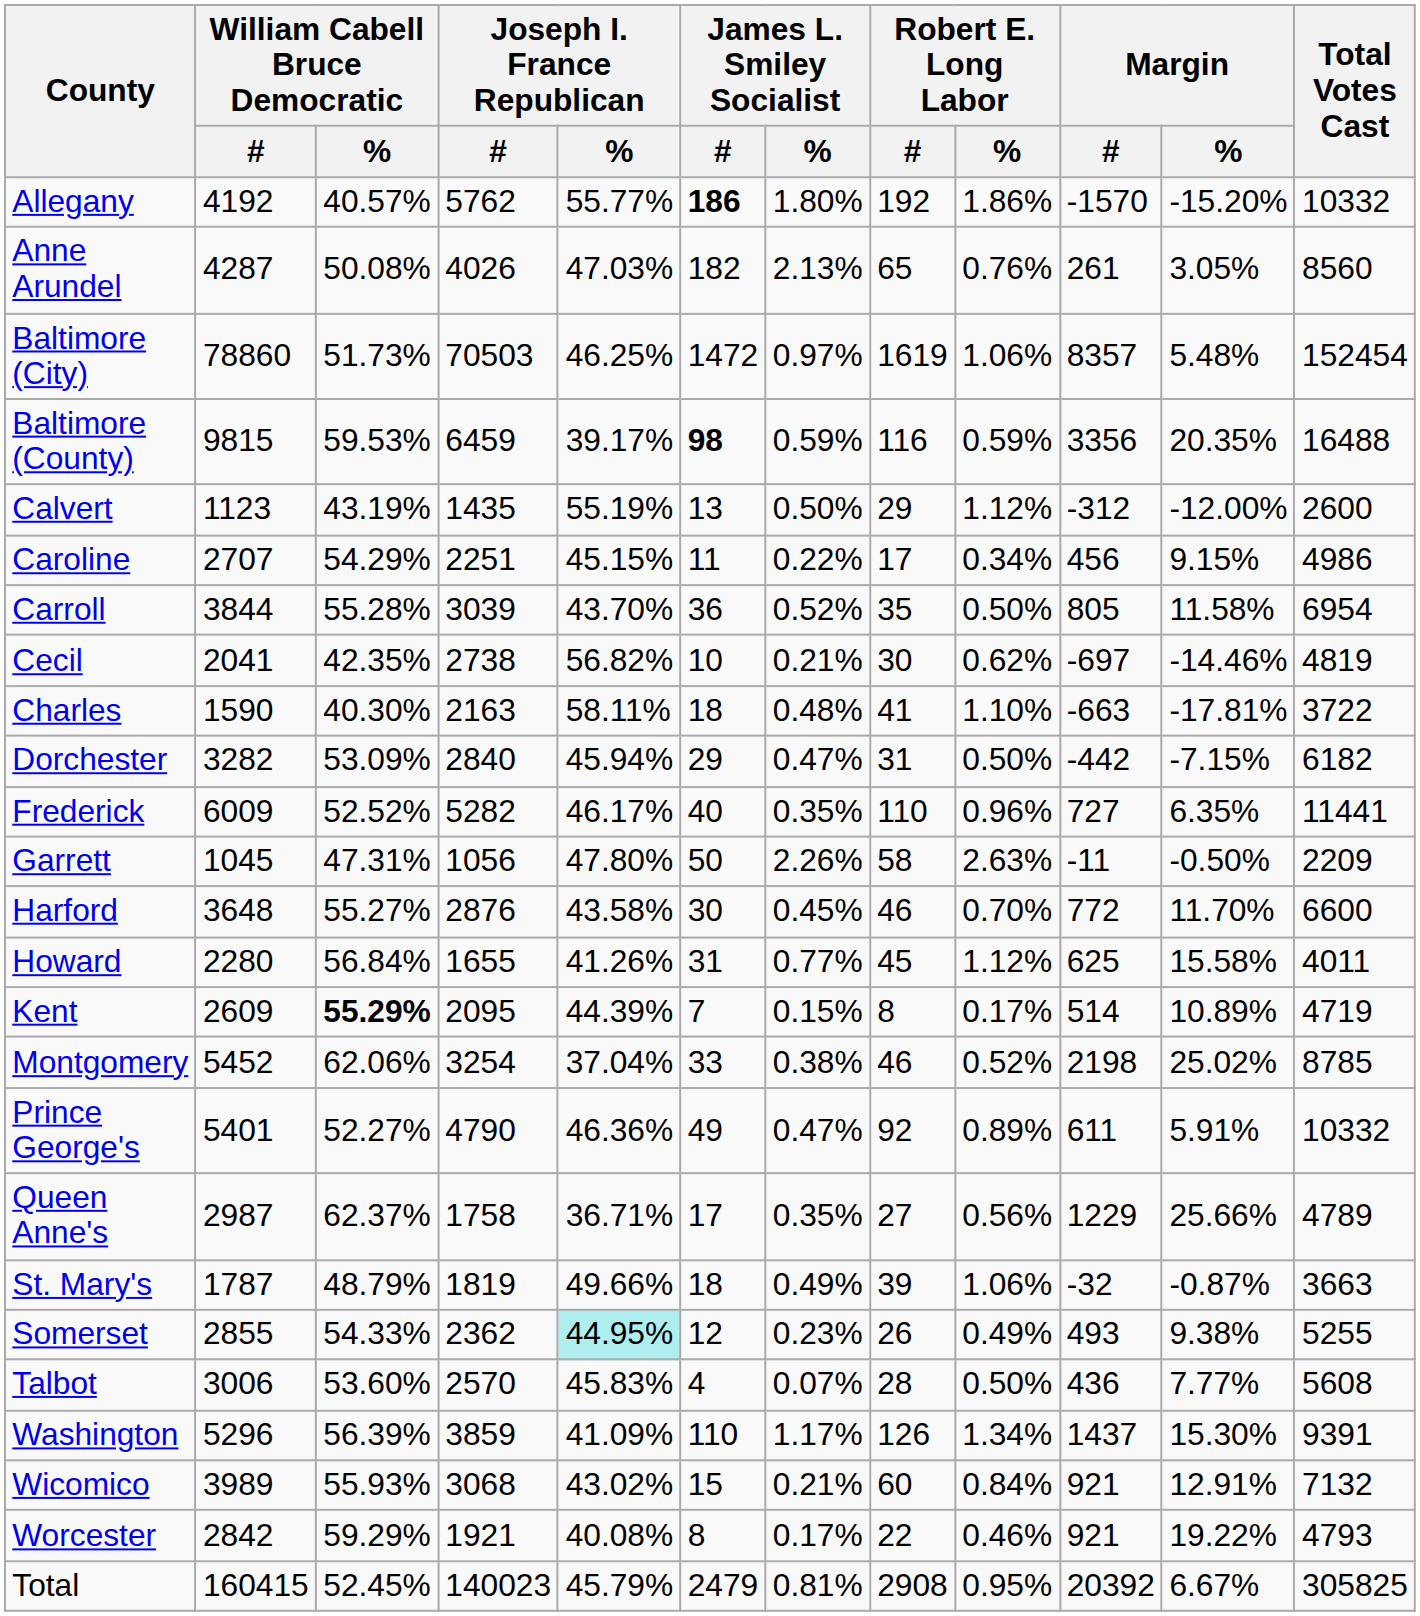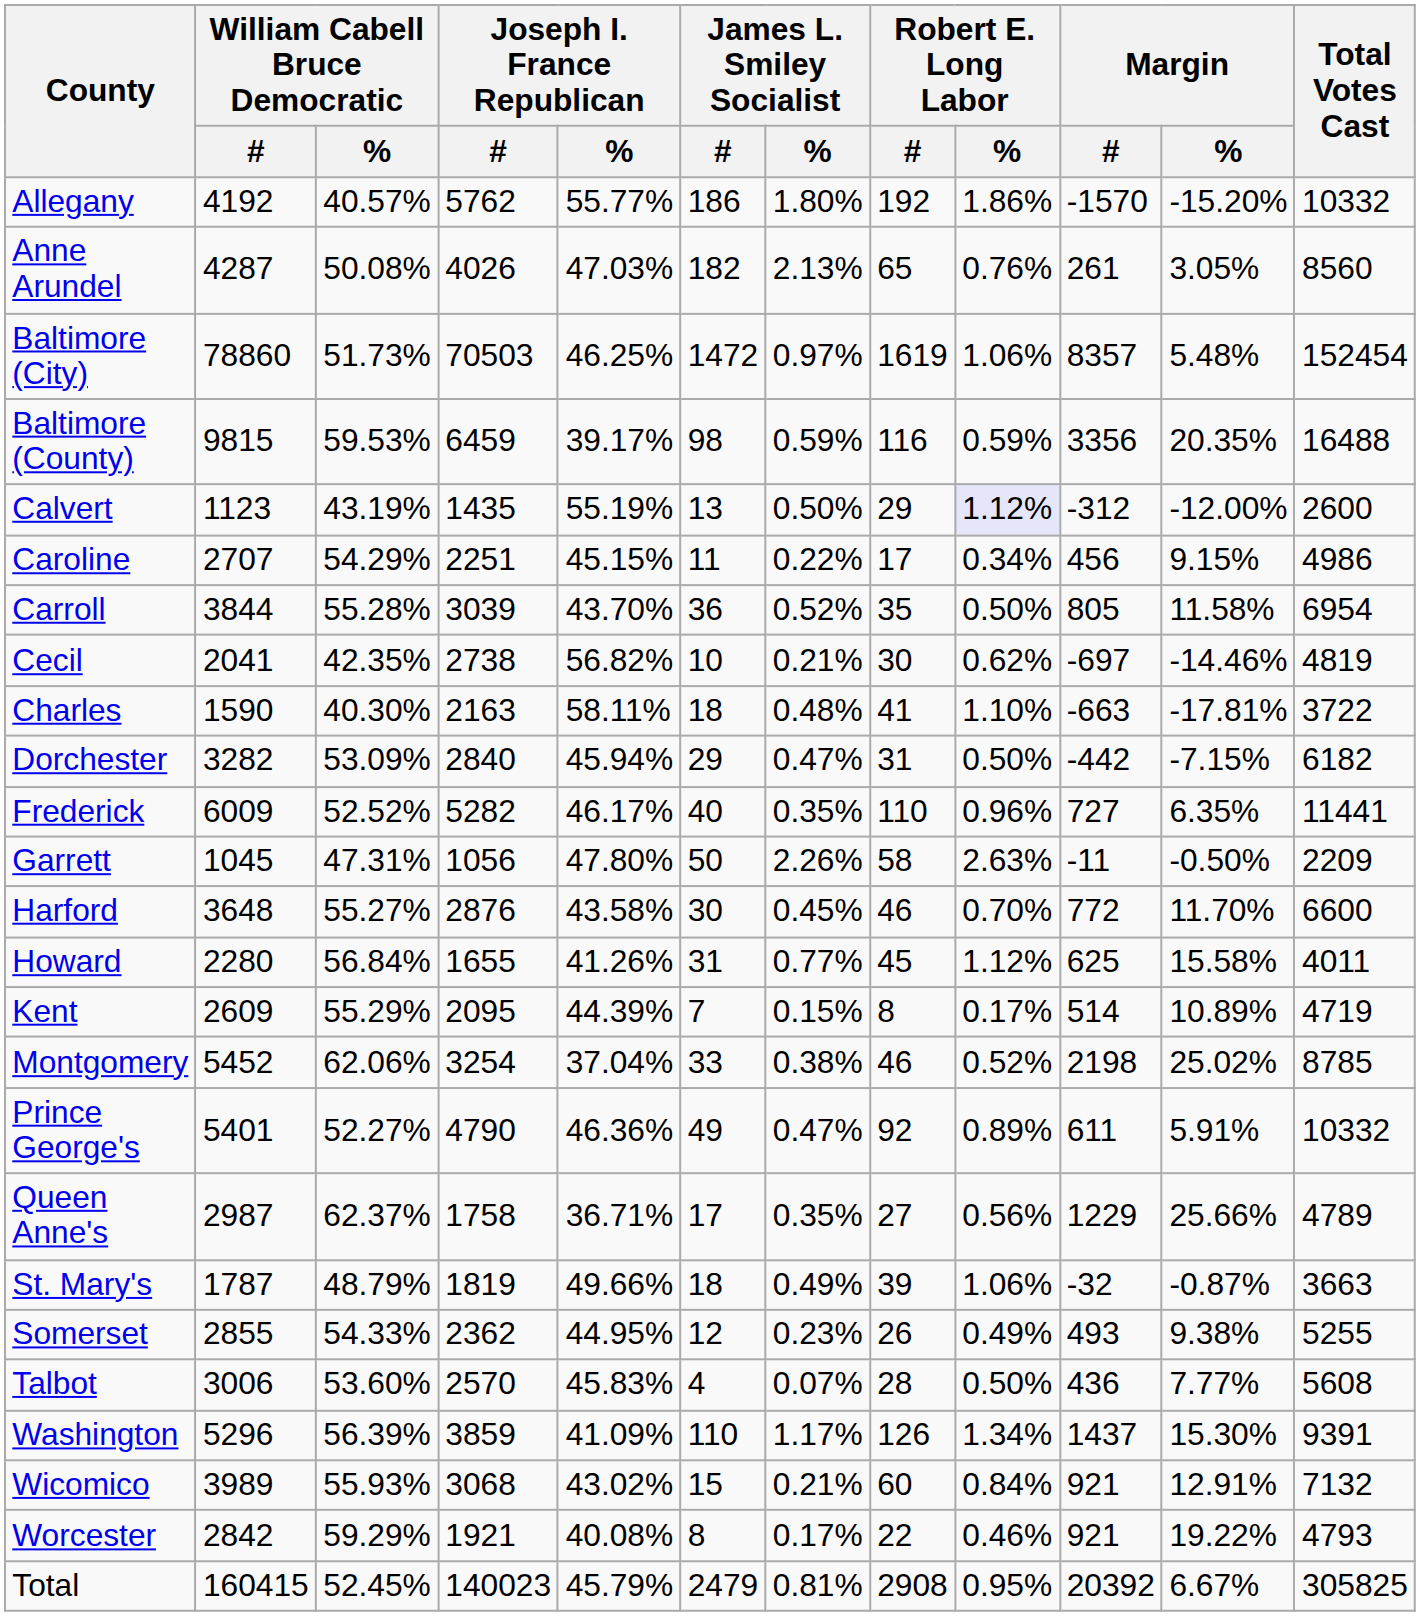(714, 201) bold -> (714, 201) normal
(705, 441) bold -> (705, 441) normal
(1007, 509) no background -> (1007, 509) lavender background
(377, 1011) bold -> (377, 1011) normal
(619, 1334) paleturquoise background -> (619, 1334) no background
